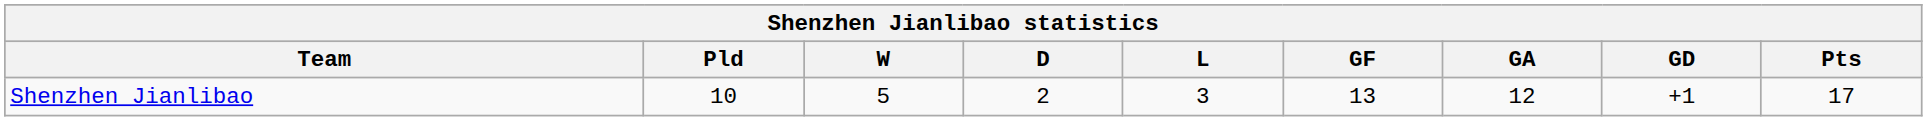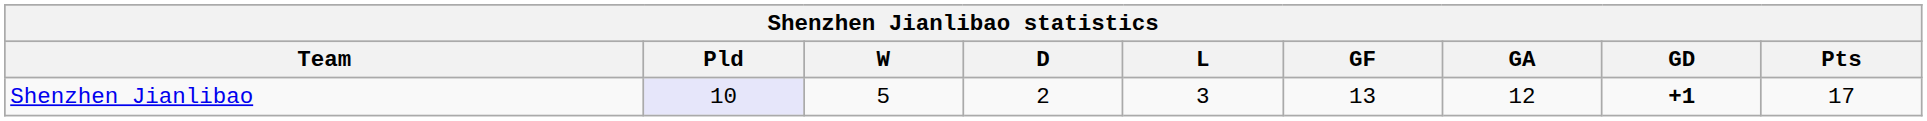(724, 97) no background -> (724, 97) lavender background
(1682, 97) normal -> (1682, 97) bold
